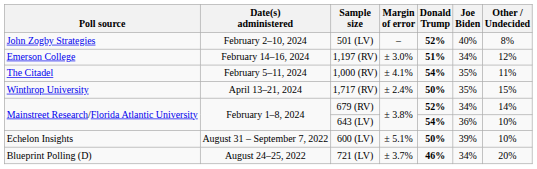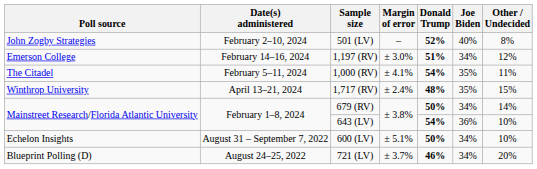(435, 90) 50% -> (435, 90) 48%
(435, 106) 52% -> (435, 106) 50%
(468, 139) 39% -> (468, 139) 34%
